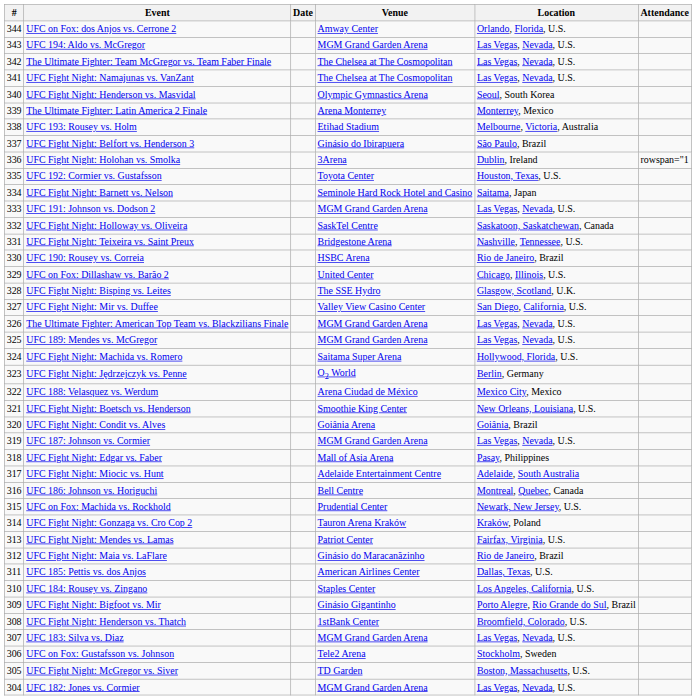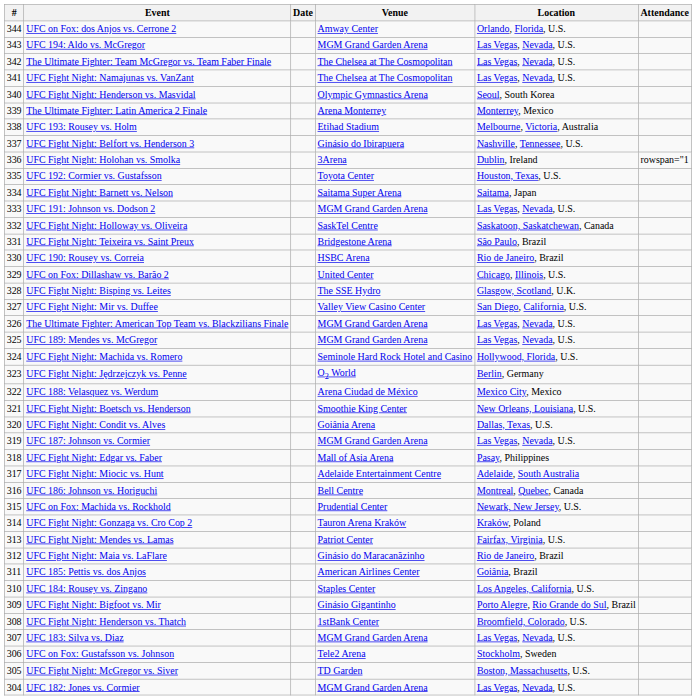(512, 144) São Paulo, Brazil -> (530, 144) Nashville, Tennessee, U.S.
(395, 193) Seminole Hard Rock Hotel and Casino -> (359, 193) Saitama Super Arena
(530, 242) Nashville, Tennessee, U.S. -> (512, 242) São Paulo, Brazil
(359, 357) Saitama Super Arena -> (395, 357) Seminole Hard Rock Hotel and Casino
(507, 425) Goiânia, Brazil -> (515, 425) Dallas, Texas, U.S.
(515, 572) Dallas, Texas, U.S. -> (507, 572) Goiânia, Brazil
